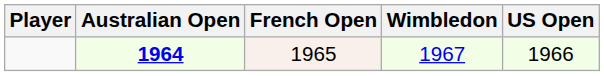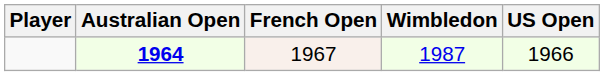(313, 53) 1965 -> (313, 53) 1967
(442, 53) 1967 -> (442, 53) 1987
